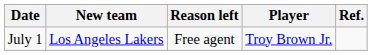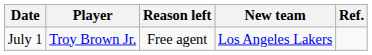columns swapped: (289, 15) <-> (106, 15)
